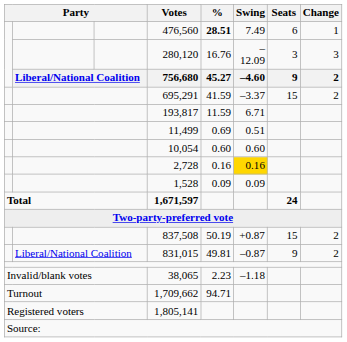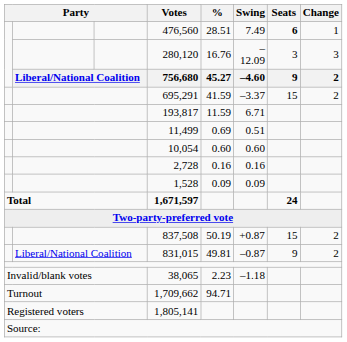(219, 30) bold -> (219, 30) normal
(295, 30) normal -> (295, 30) bold
(255, 165) gold background -> (255, 165) no background
